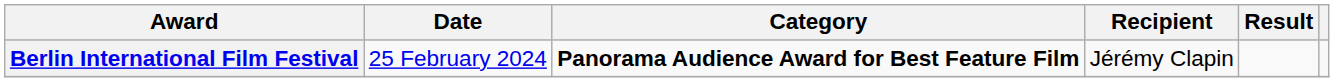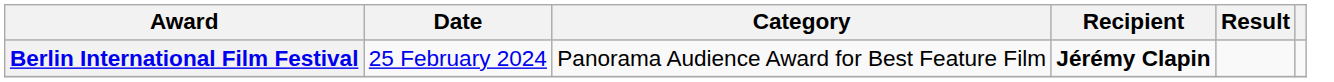(818, 58) bold -> (802, 58) normal
(1162, 58) normal -> (1133, 58) bold
